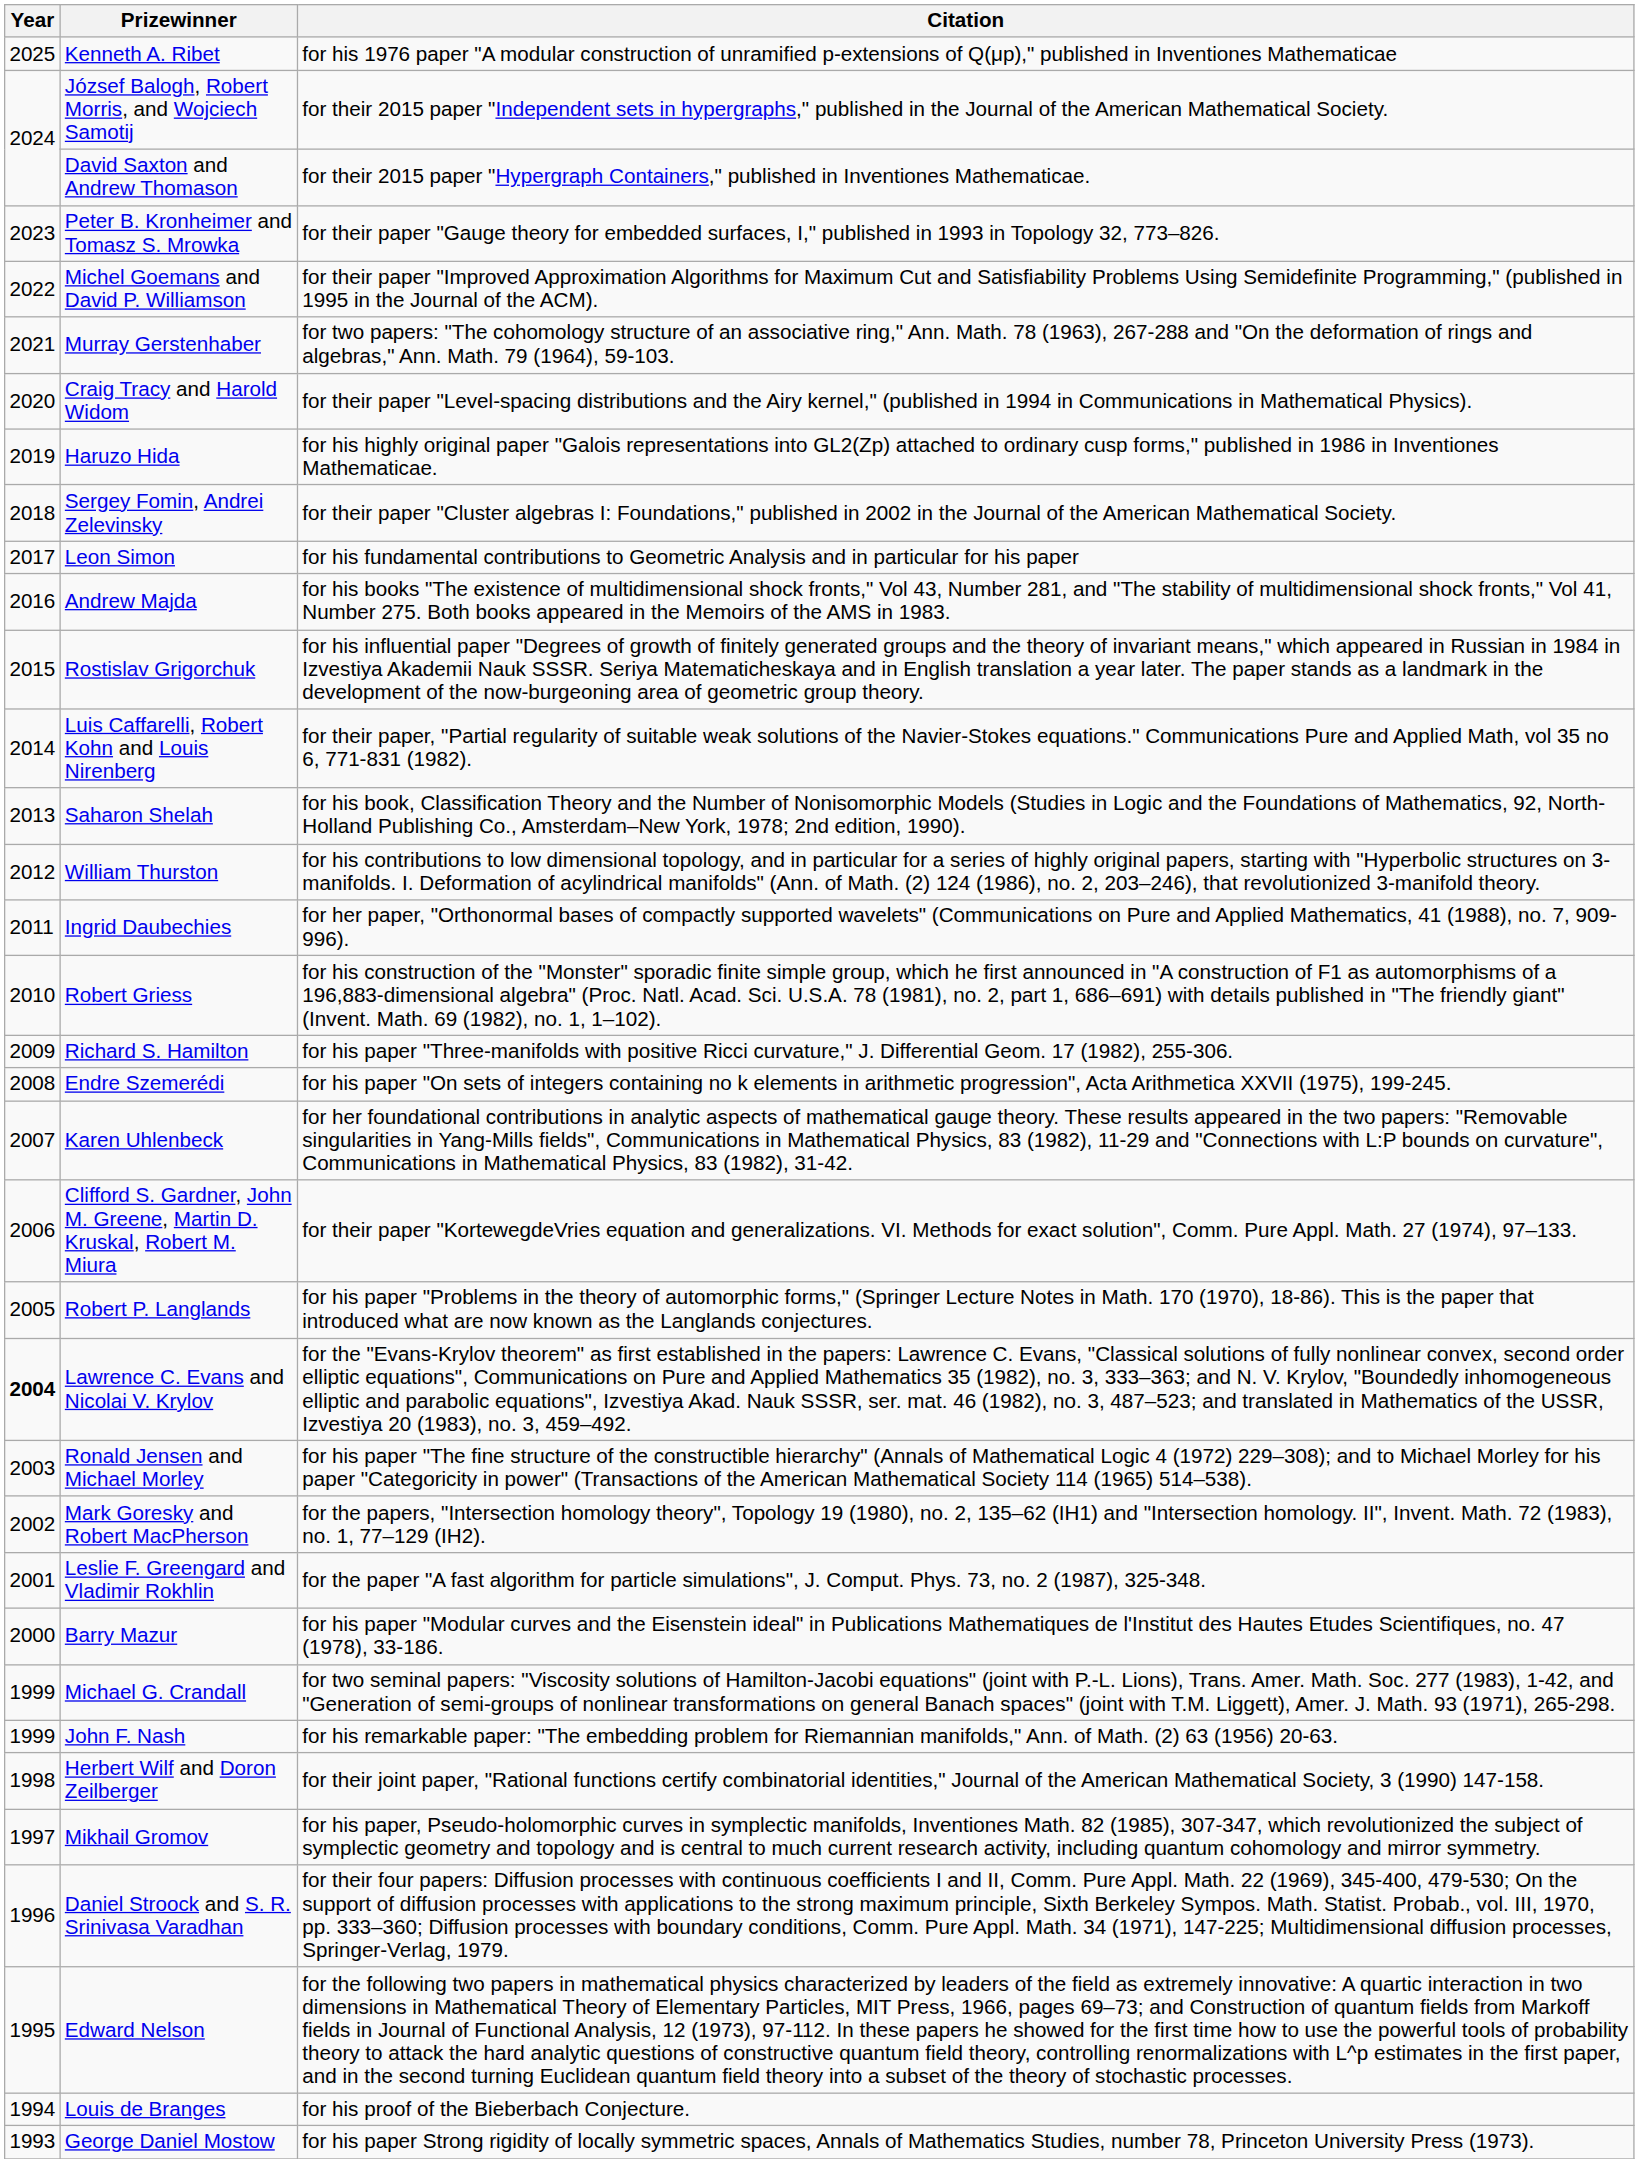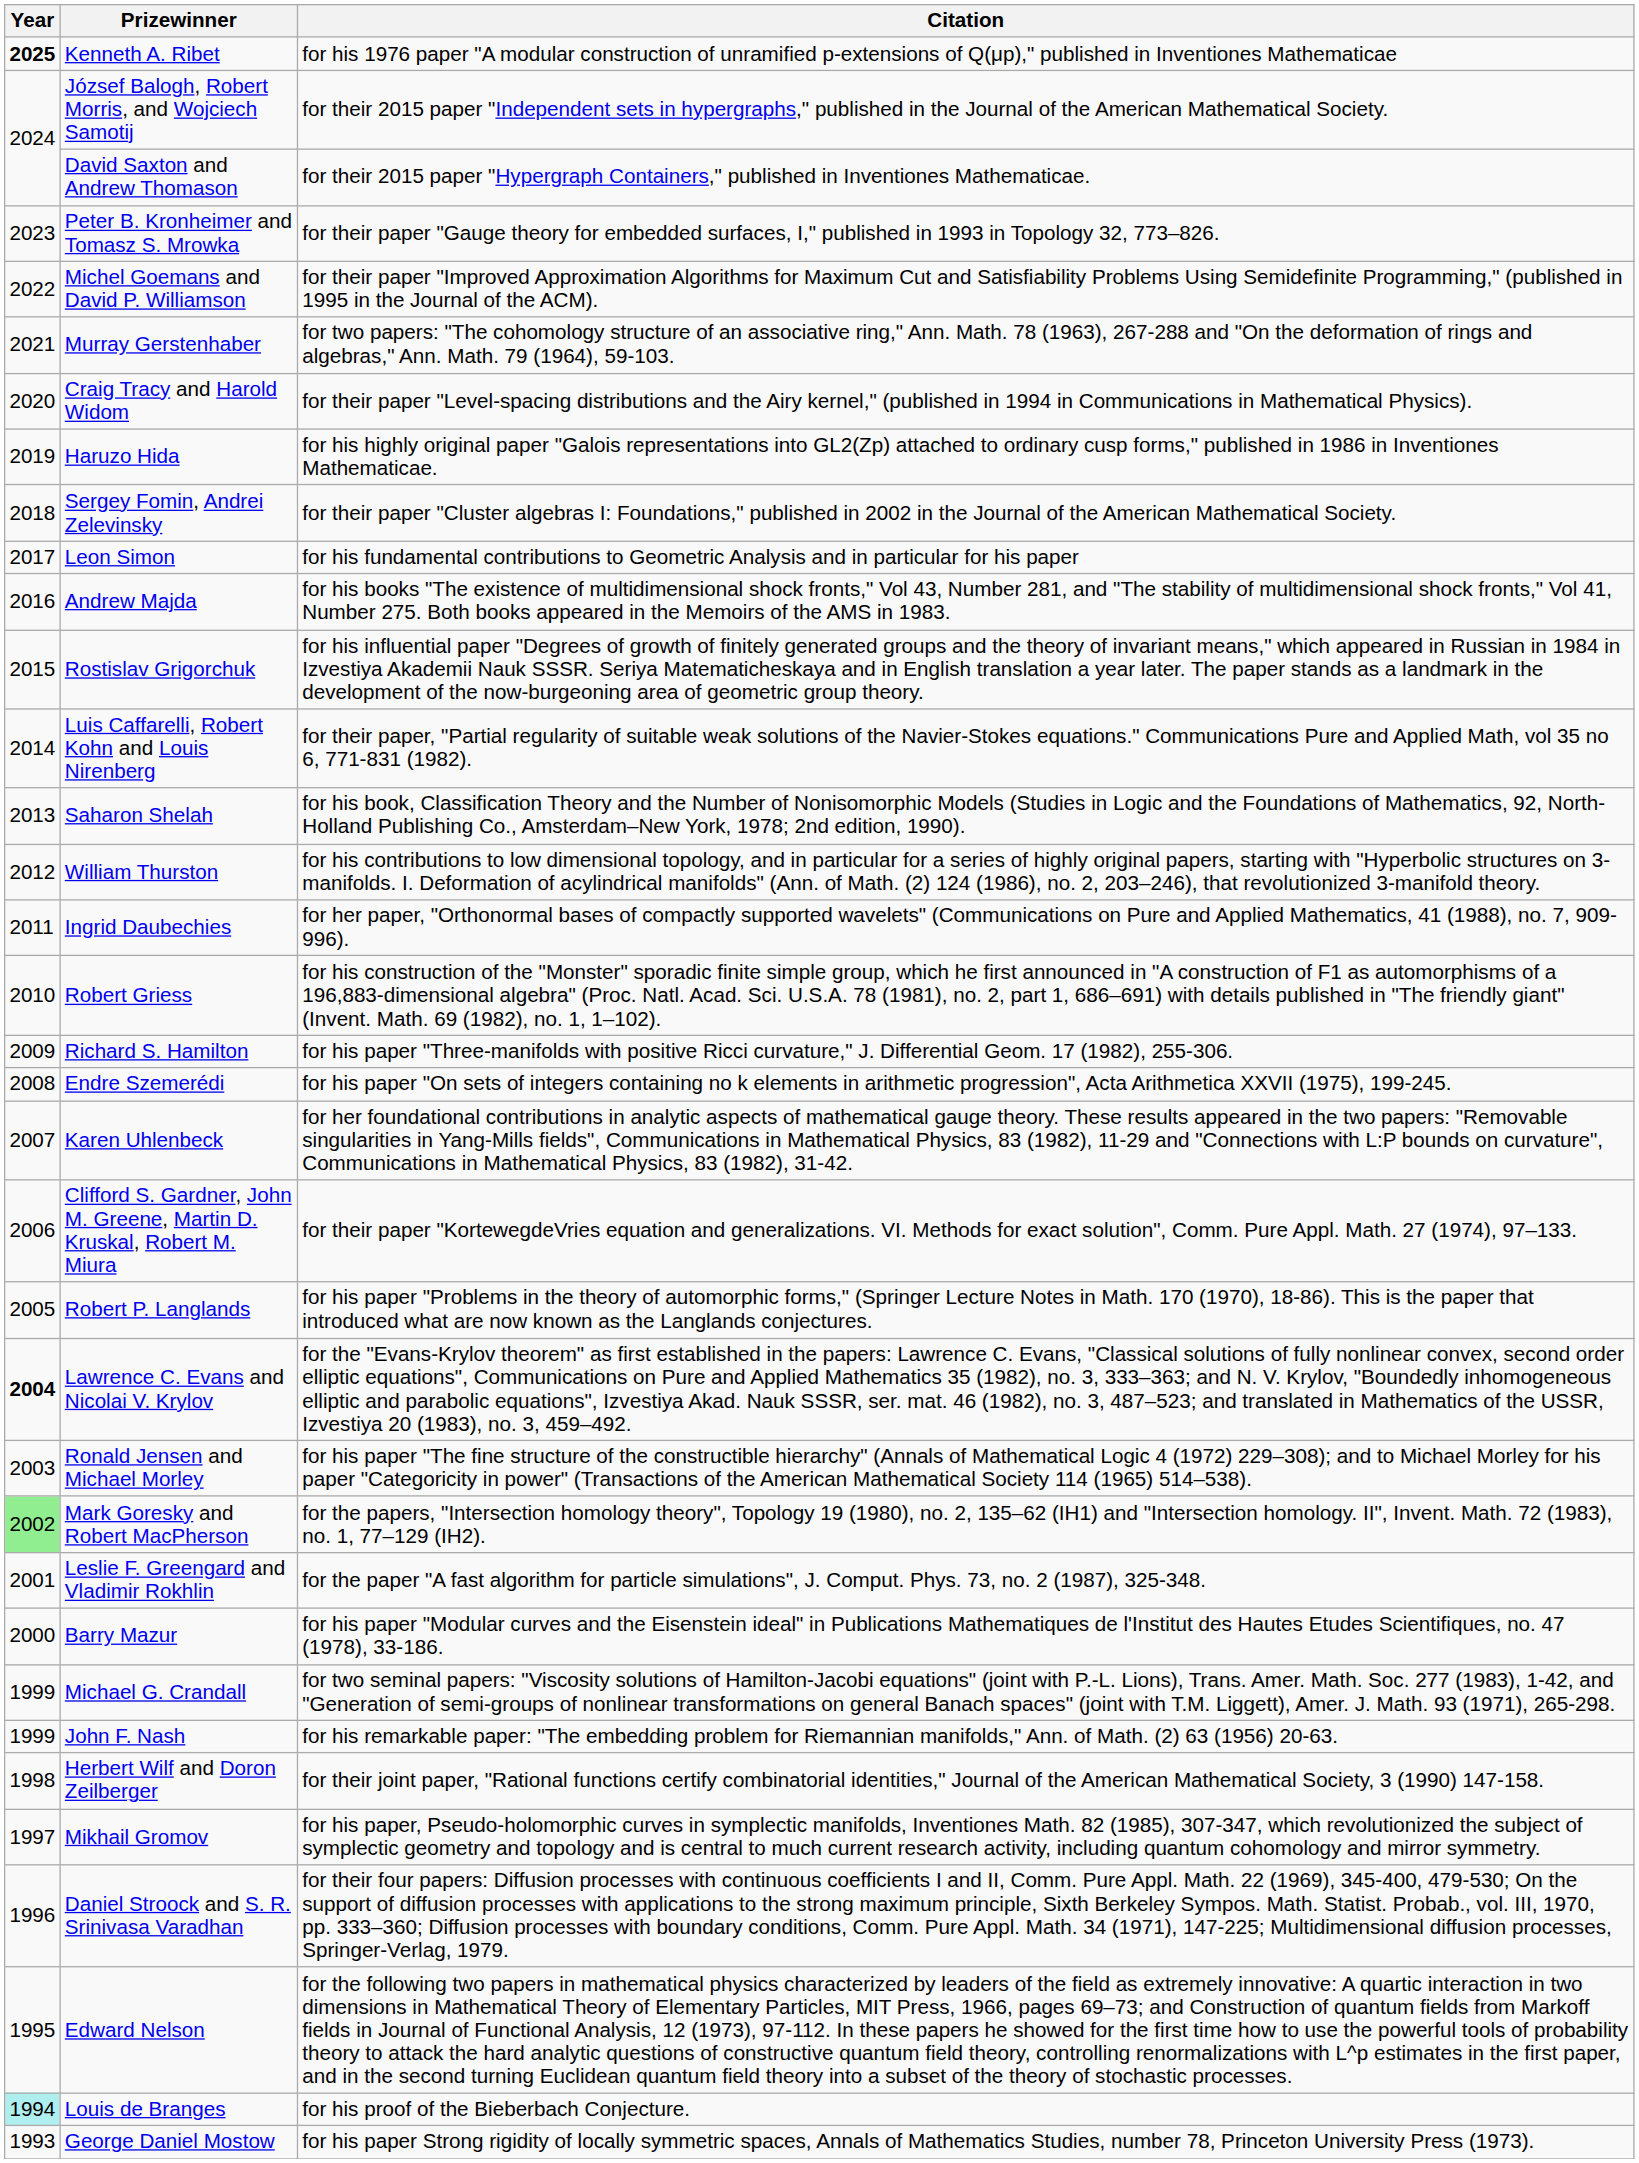(32, 54) normal -> (32, 54) bold
(32, 1524) no background -> (32, 1524) lightgreen background
(32, 2109) no background -> (32, 2109) paleturquoise background
